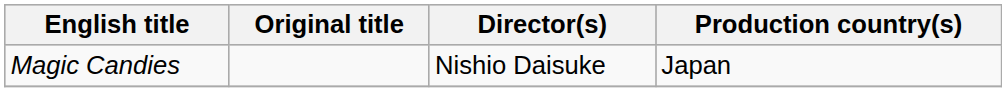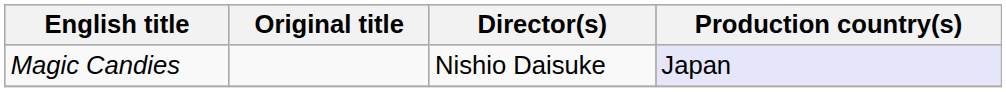(696, 65) no background -> (696, 65) lavender background
